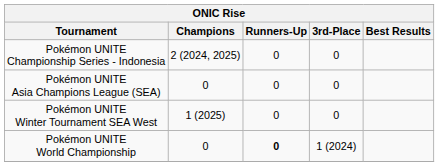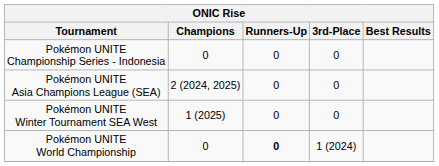(205, 55) 2 (2024, 2025) -> (205, 55) 0
(205, 85) 0 -> (205, 85) 2 (2024, 2025)
